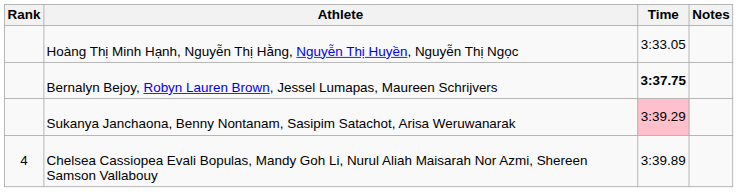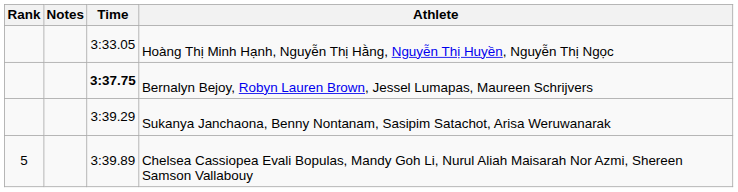columns swapped: (340, 15) <-> (711, 15)
(663, 116) pink background -> (113, 116) no background
(24, 160) 4 -> (24, 160) 5
